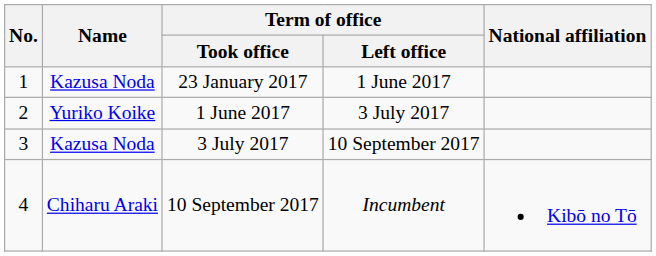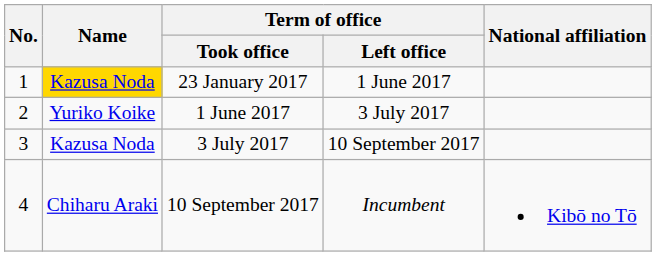(102, 81) no background -> (102, 81) gold background
